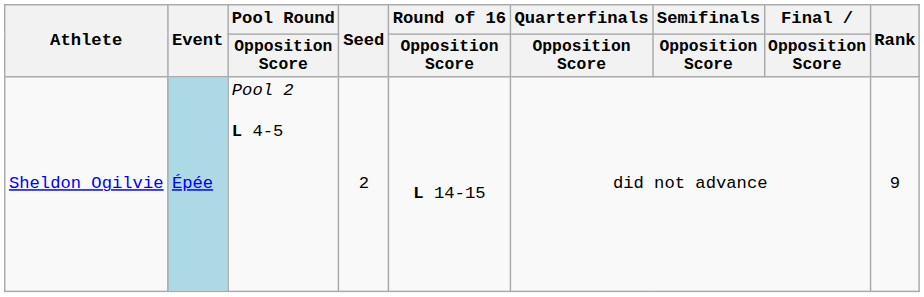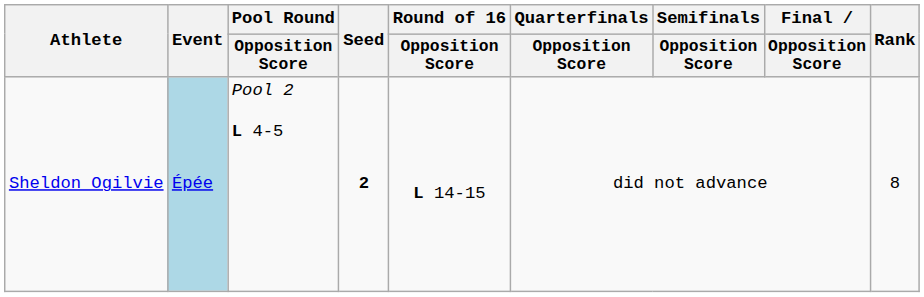(364, 184) normal -> (364, 184) bold
(895, 184) 9 -> (895, 184) 8
